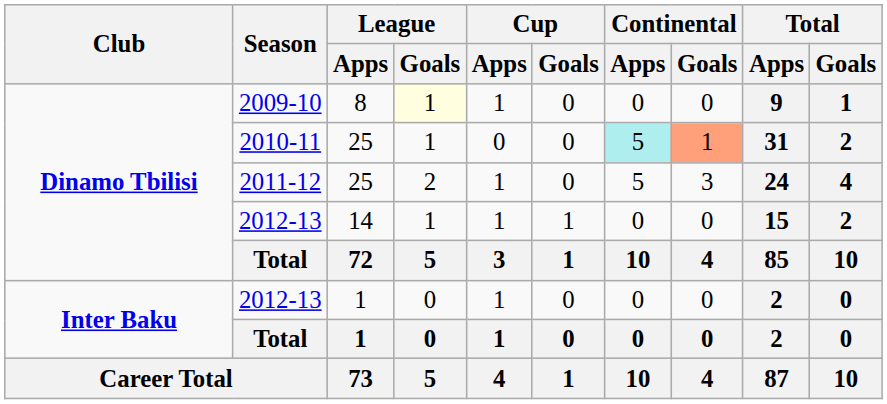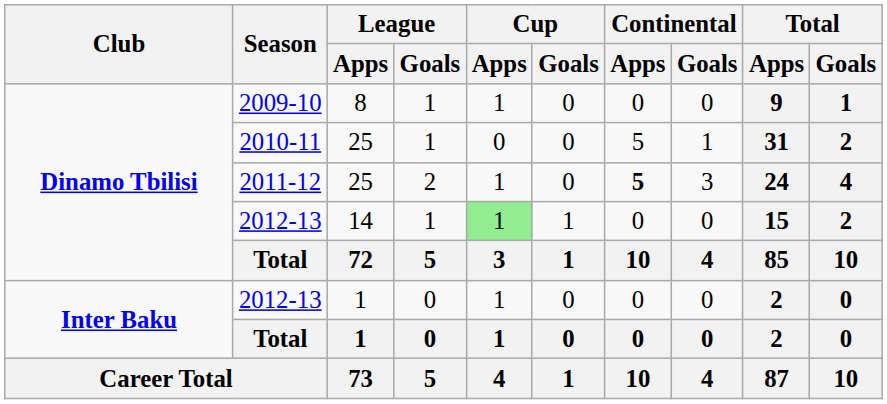(430, 102) lightyellow background -> (430, 102) no background
(638, 142) paleturquoise background -> (638, 142) no background
(707, 142) lightsalmon background -> (707, 142) no background
(638, 181) normal -> (638, 181) bold
(499, 220) no background -> (499, 220) lightgreen background
